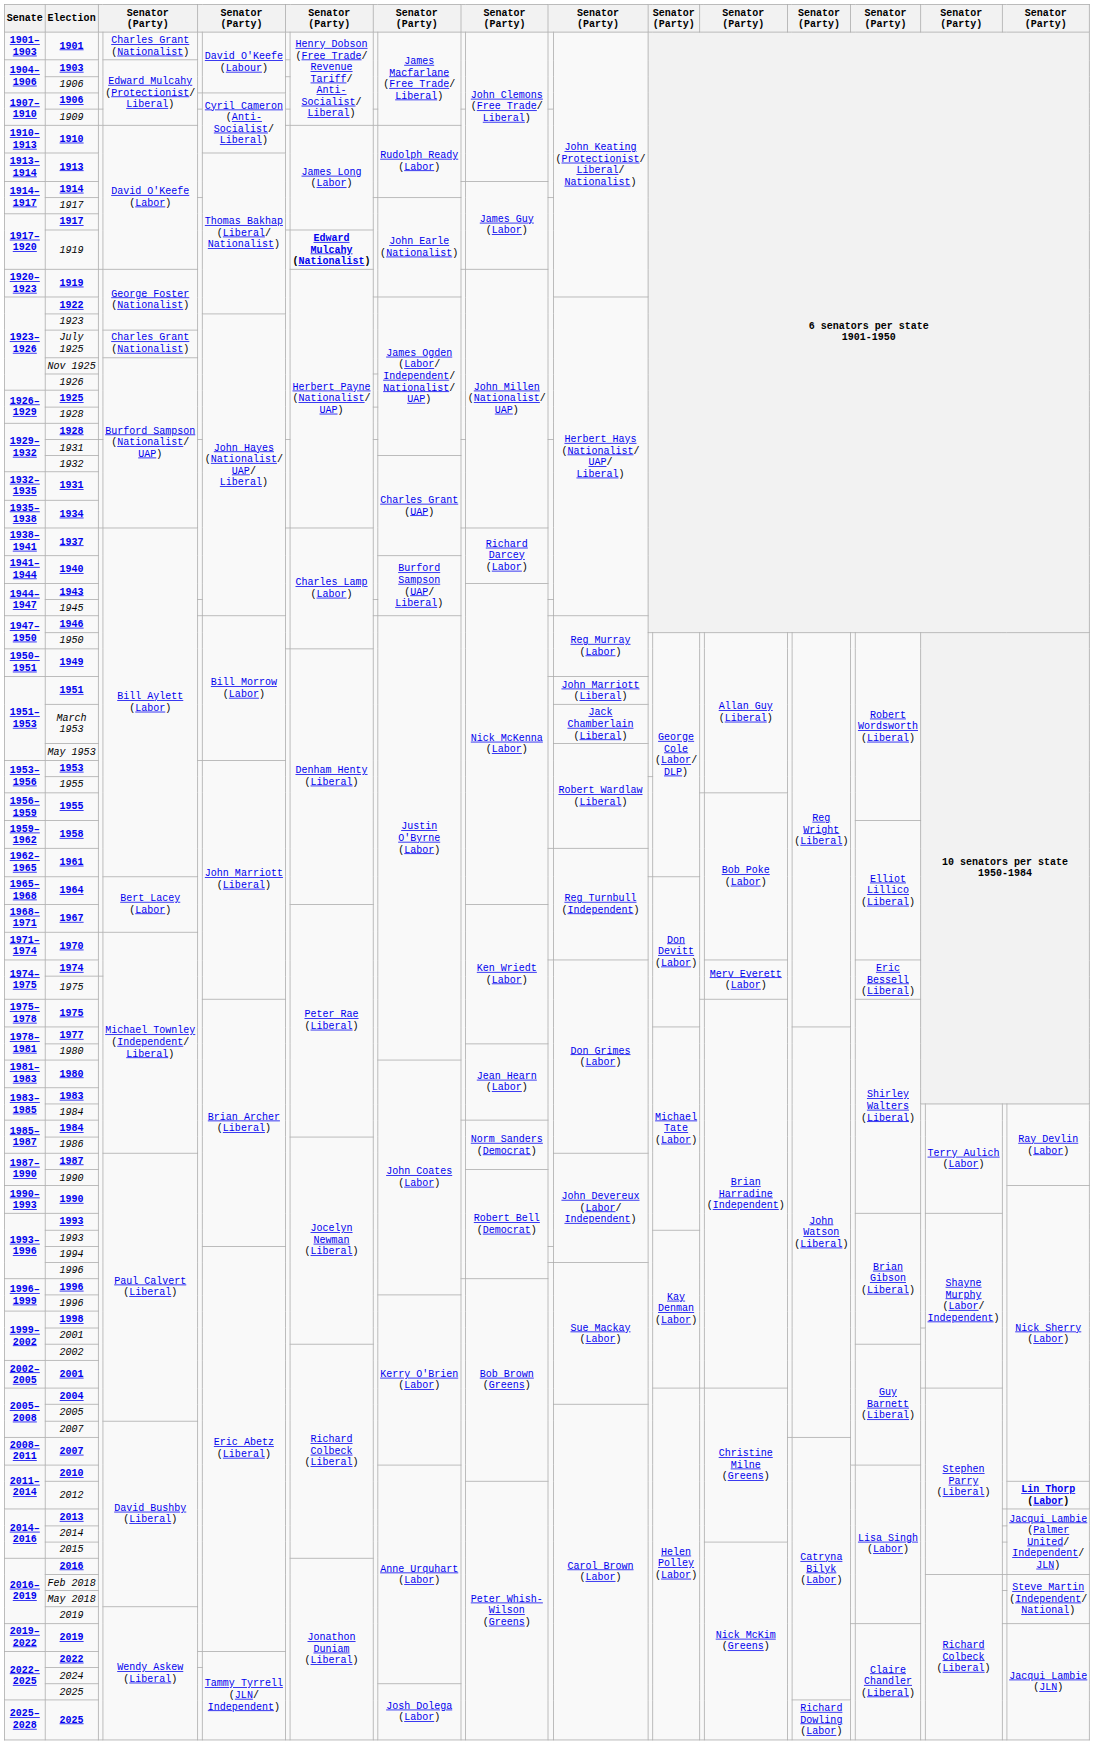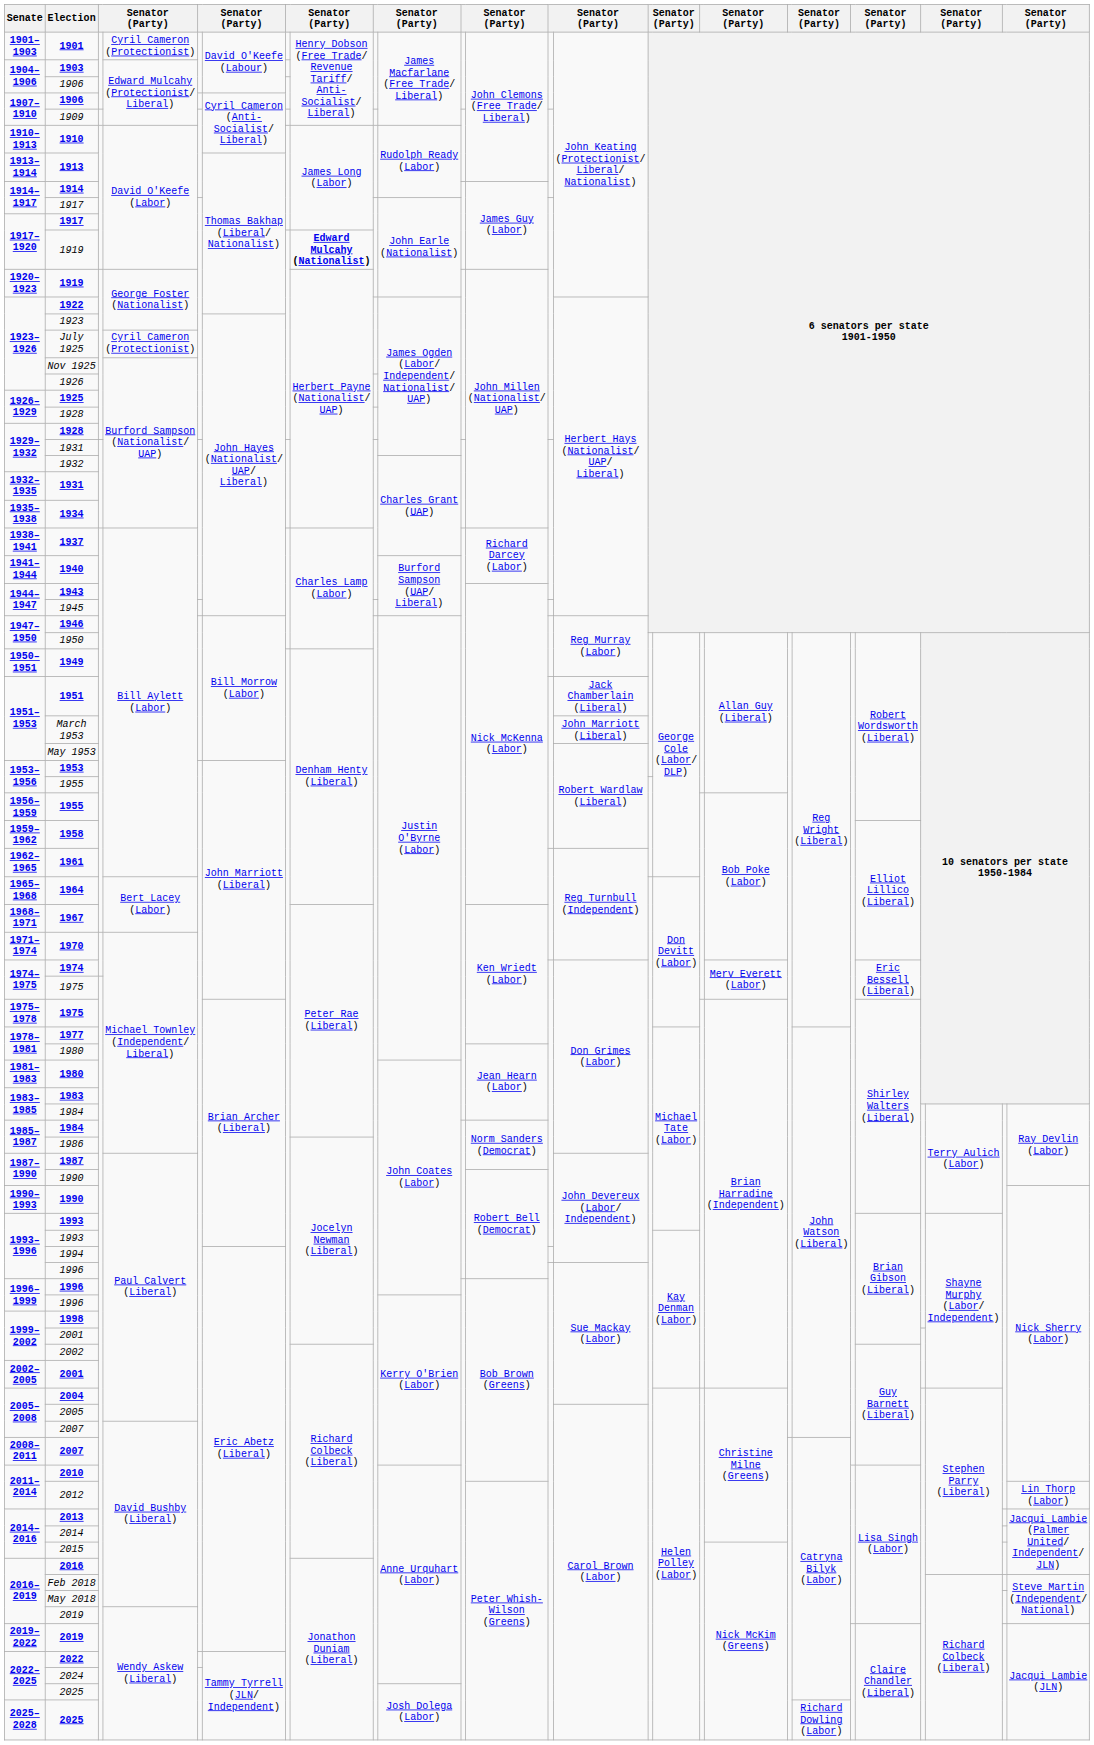(150, 46) Charles Grant (Nationalist) -> (150, 46) Cyril Cameron (Protectionist)
(150, 344) Charles Grant (Nationalist) -> (150, 344) Cyril Cameron (Protectionist)
(600, 691) John Marriott (Liberal) -> (600, 696) Jack Chamberlain (Liberal)
(600, 724) Jack Chamberlain (Liberal) -> (600, 730) John Marriott (Liberal)
(1048, 1495) bold -> (1048, 1495) normal
